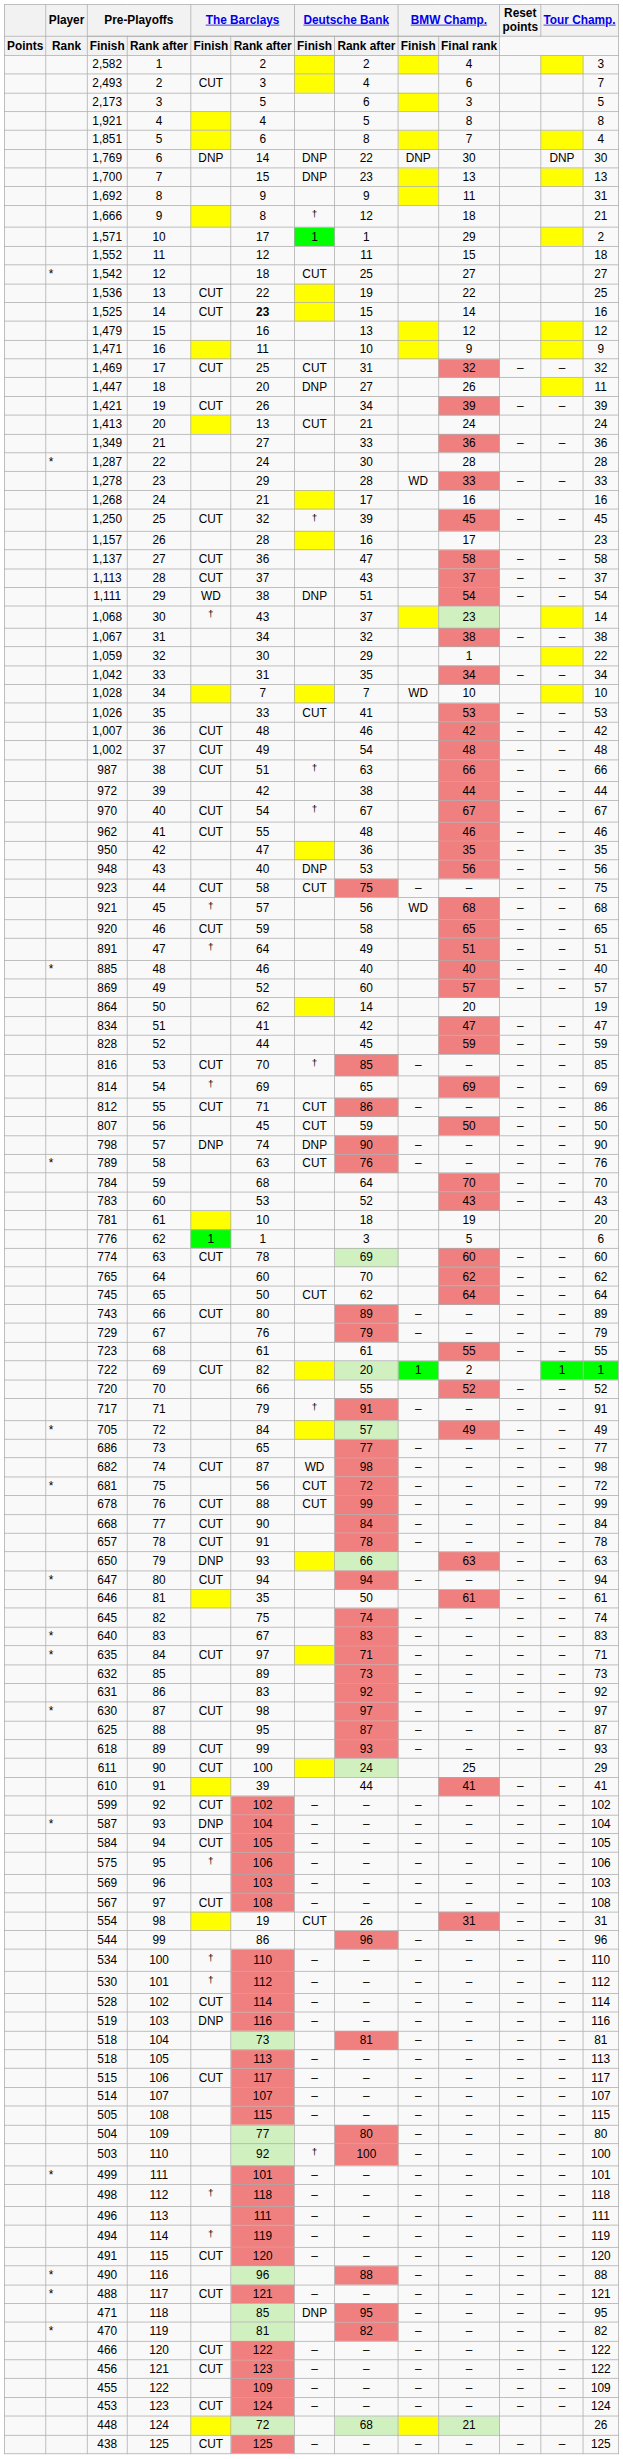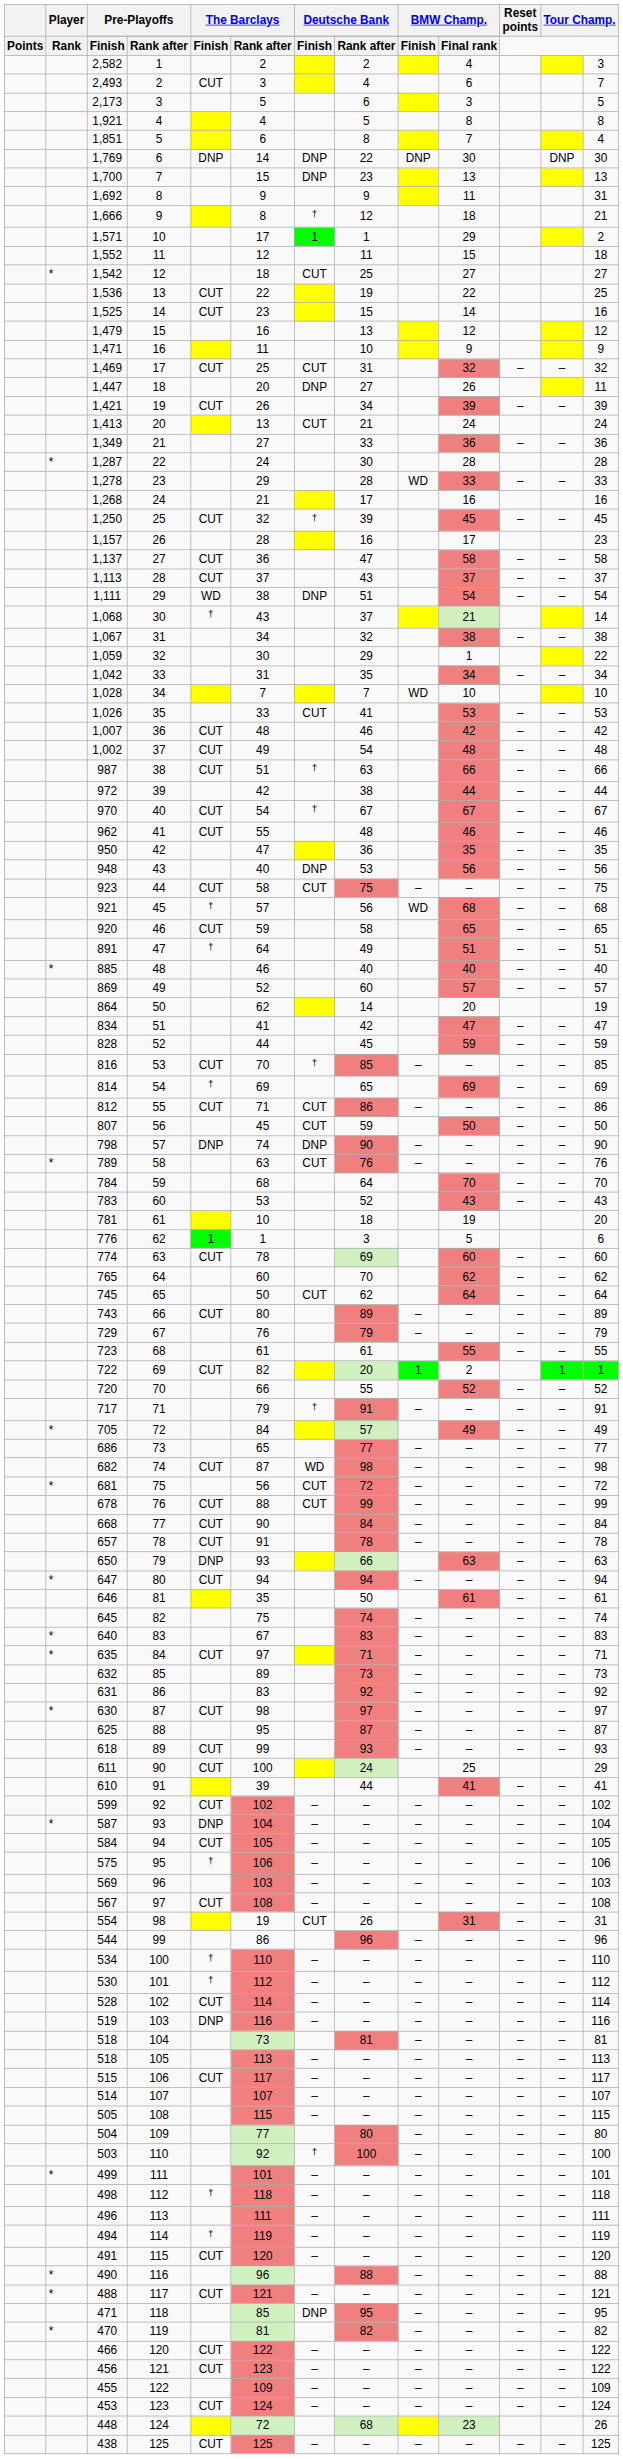(263, 312) bold -> (263, 312) normal
(469, 617) 23 -> (469, 617) 21
(469, 2425) 21 -> (469, 2425) 23
